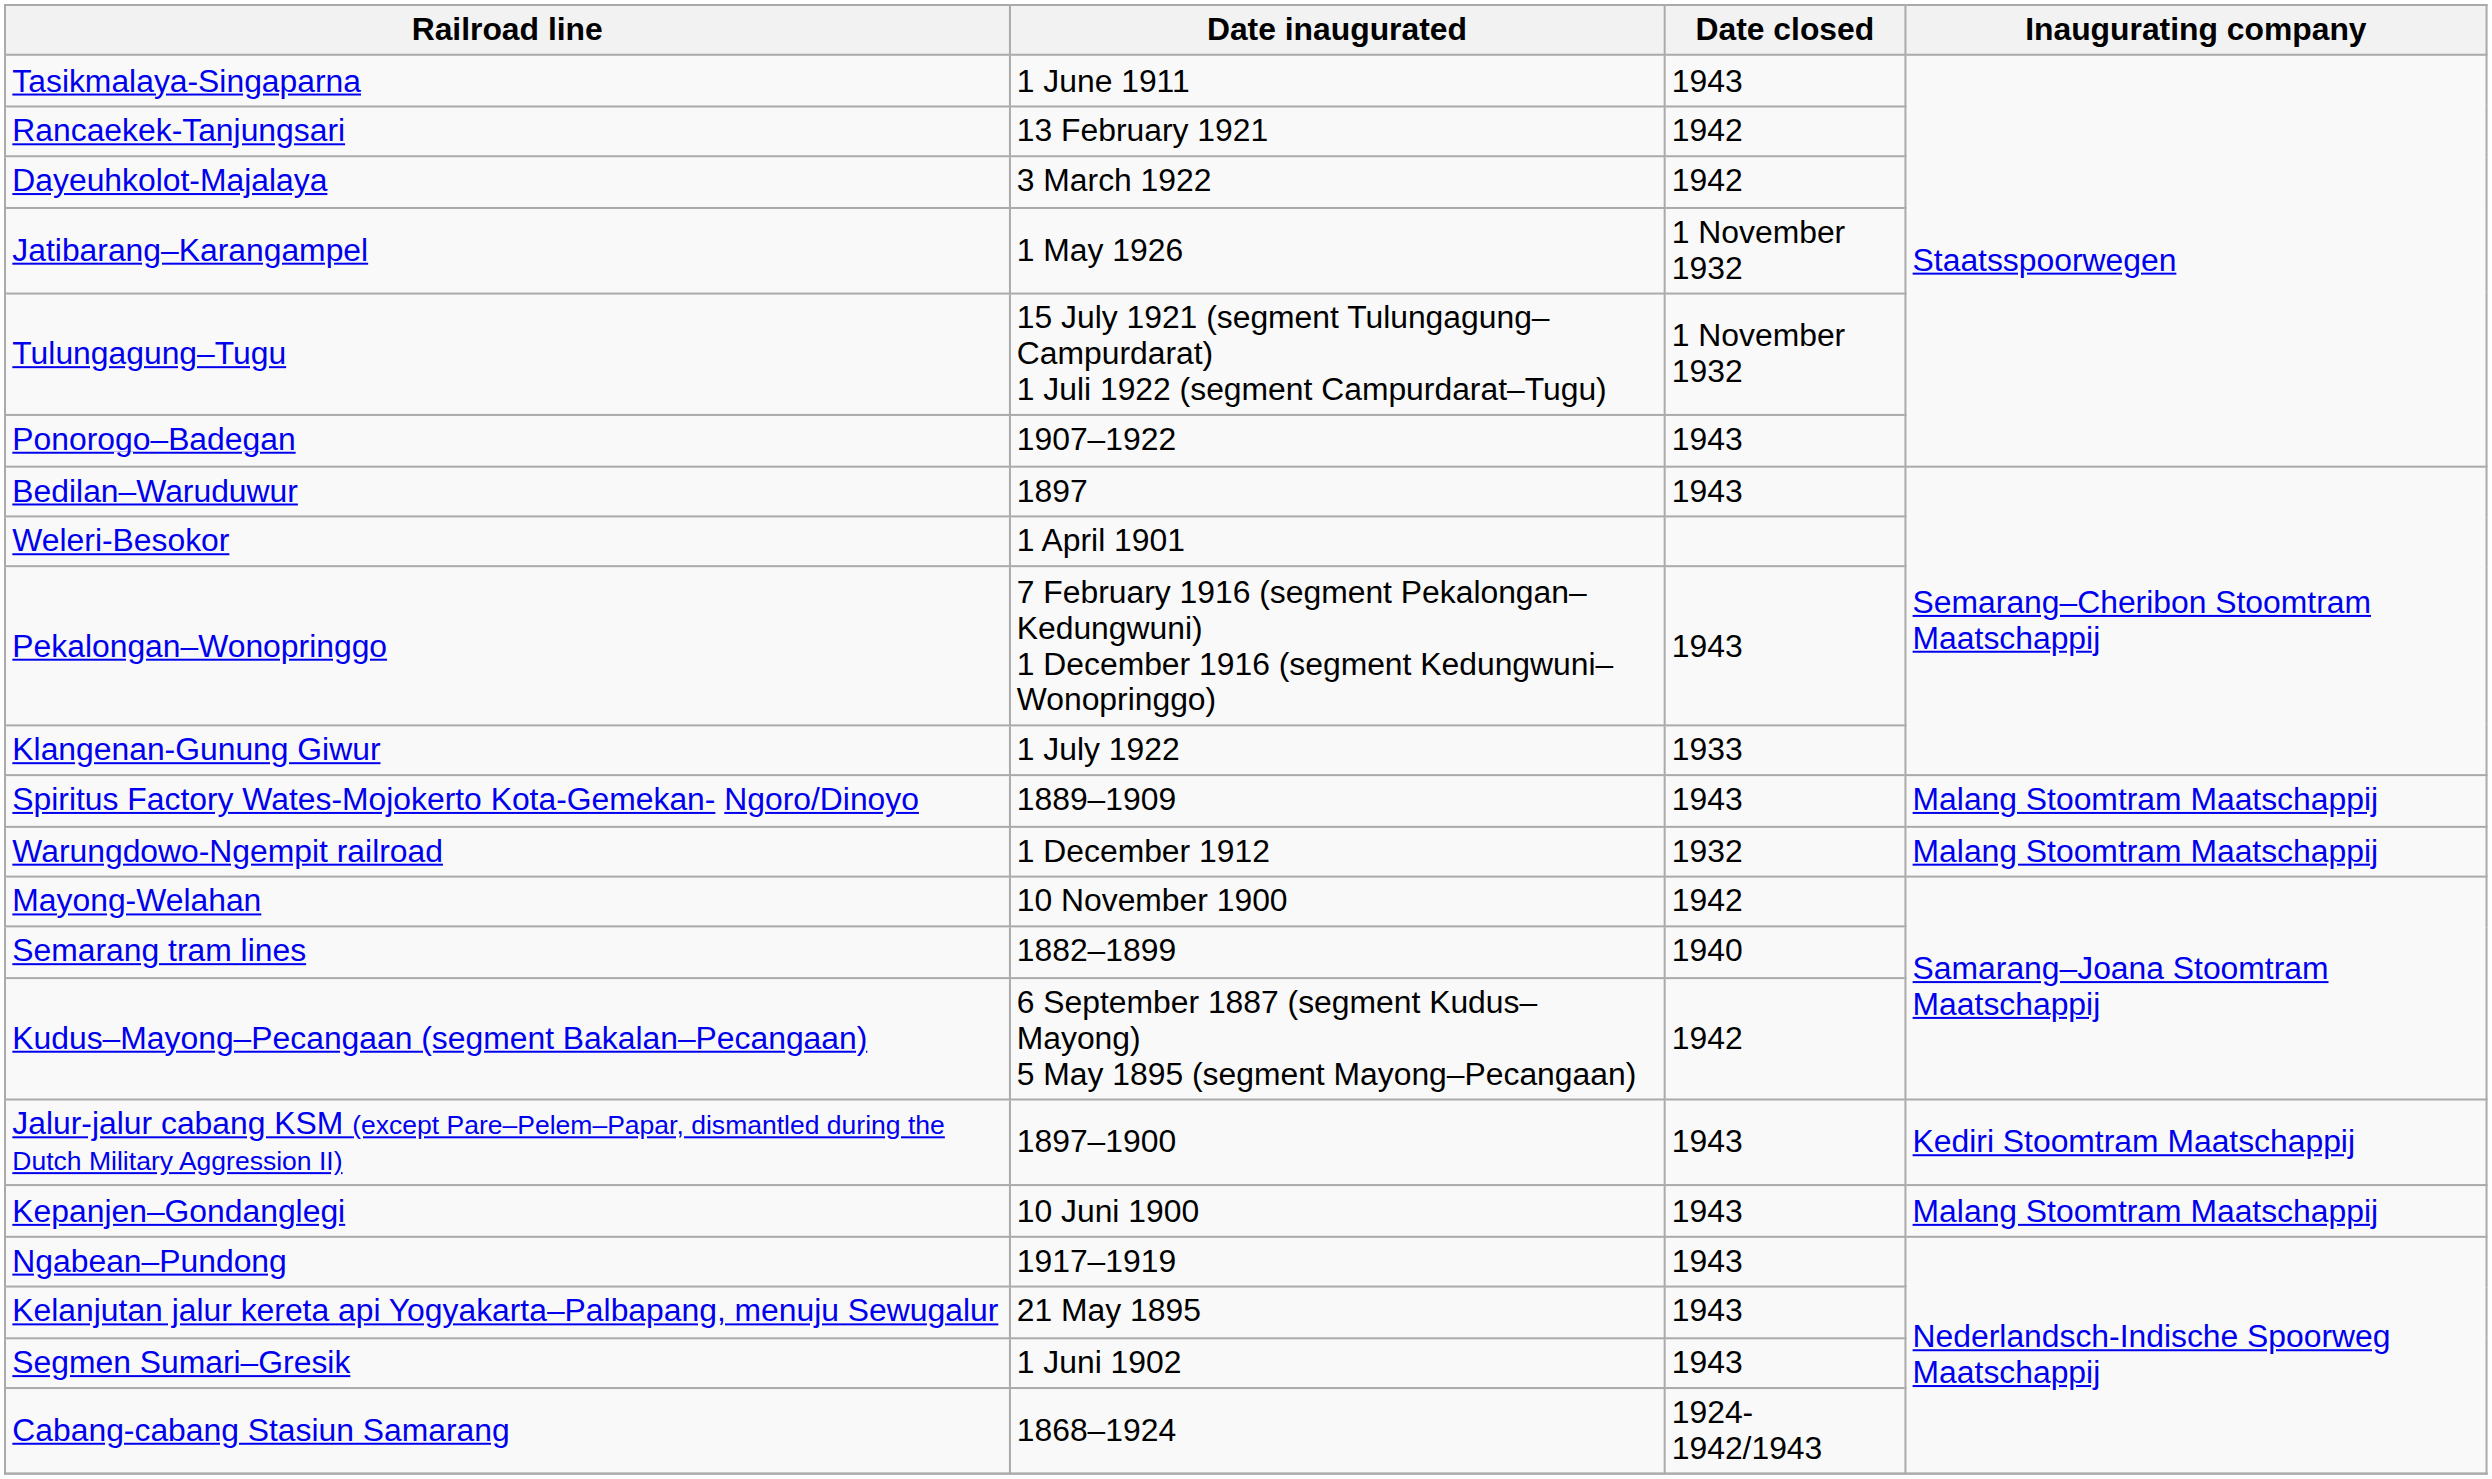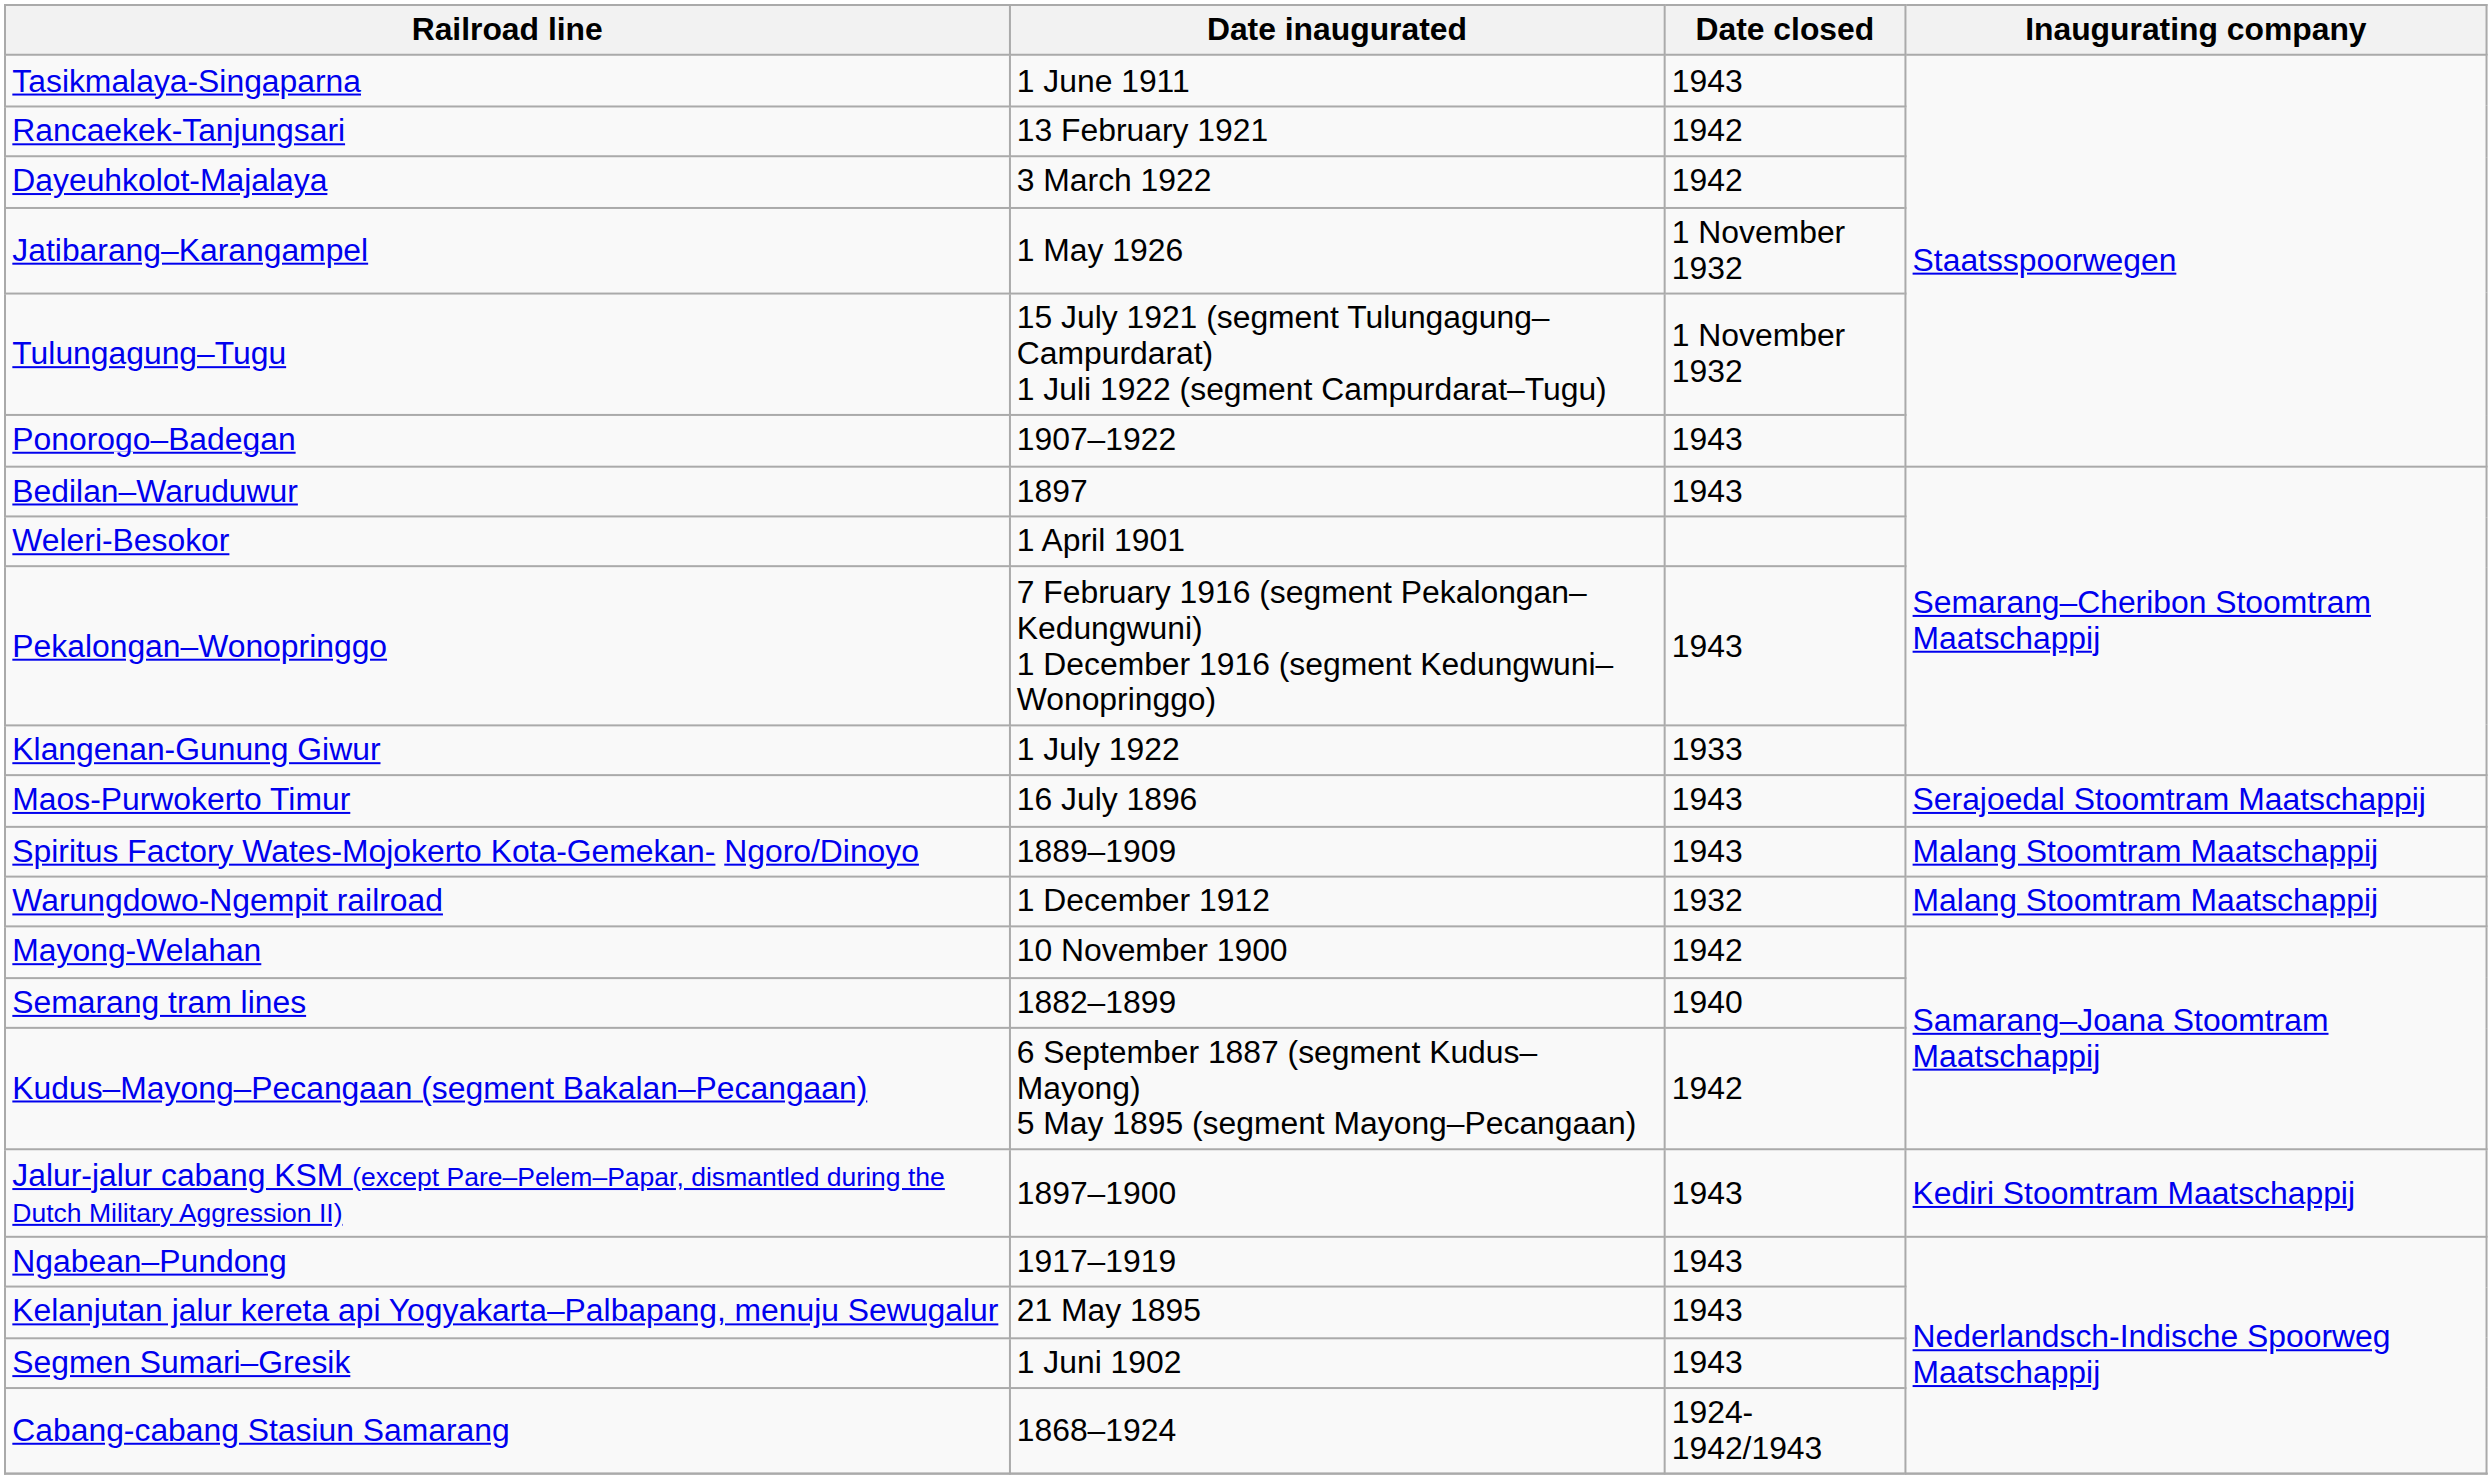+ row: (181, 800)
- row: (179, 1210)
